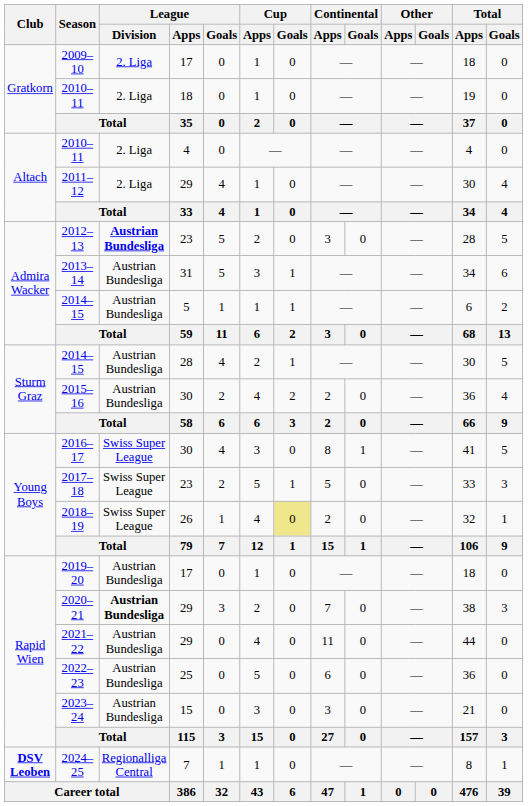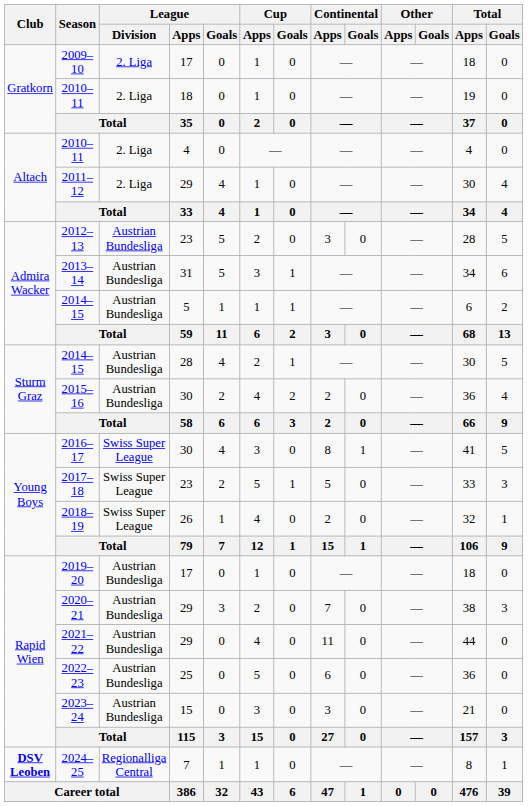(134, 238) bold -> (134, 238) normal
(292, 518) khaki background -> (292, 518) no background
(134, 607) bold -> (134, 607) normal
